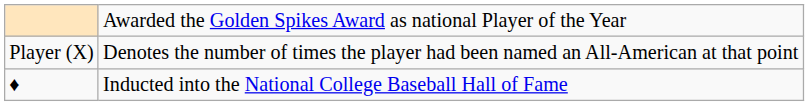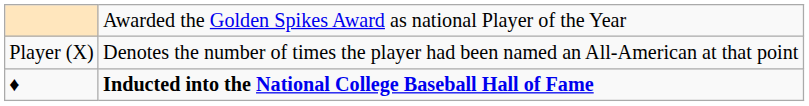(335, 84) normal -> (348, 84) bold
